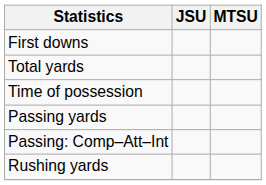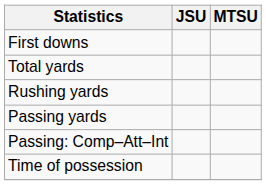rows swapped: (58, 166) <-> (75, 92)
